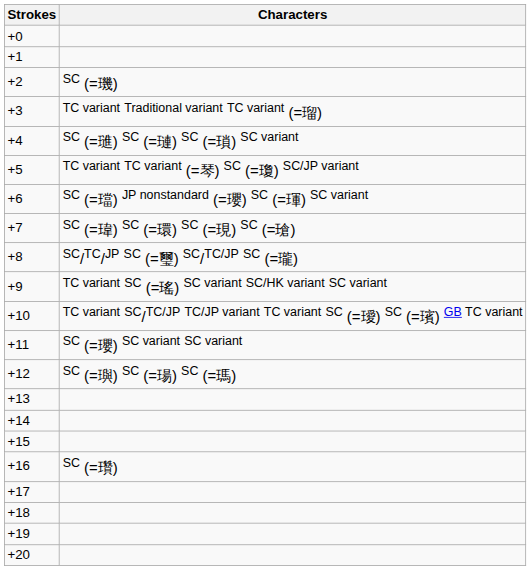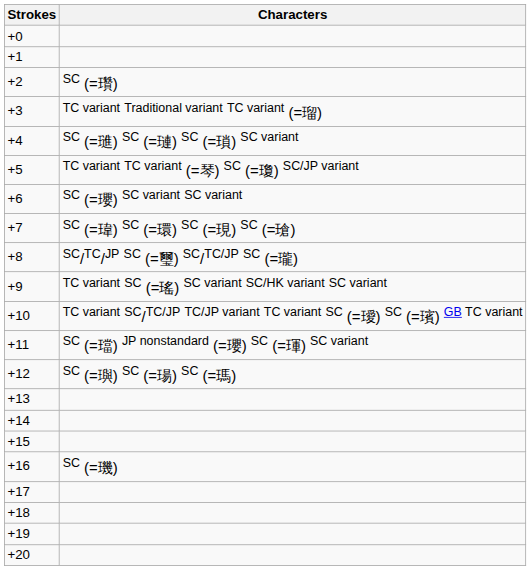(90, 81) SC (=璣) -> (90, 81) SC (=瓚)
(215, 198) SC (=璫) JP nonstandard (=瓔) SC (=琿) SC variant -> (152, 198) SC (=瓔) SC variant SC variant
(152, 344) SC (=瓔) SC variant SC variant -> (215, 344) SC (=璫) JP nonstandard (=瓔) SC (=琿) SC variant
(90, 466) SC (=瓚) -> (90, 466) SC (=璣)
